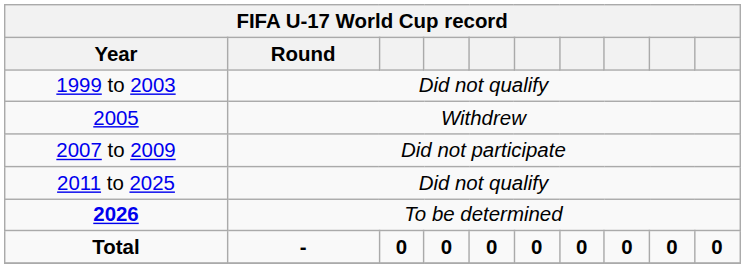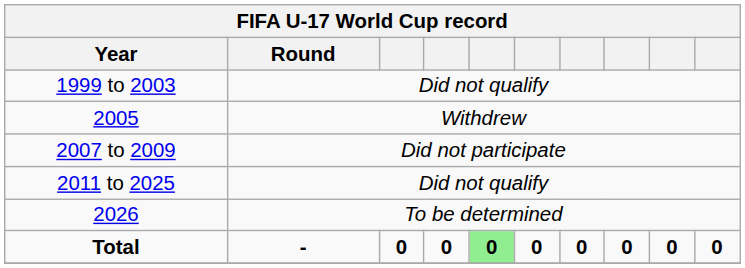(116, 215) bold -> (116, 215) normal
(492, 247) no background -> (492, 247) lightgreen background
